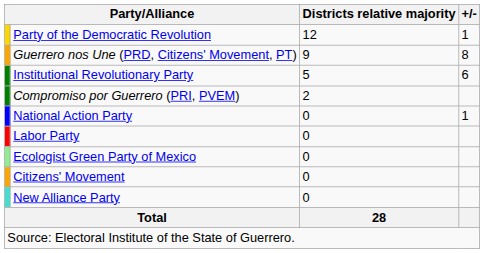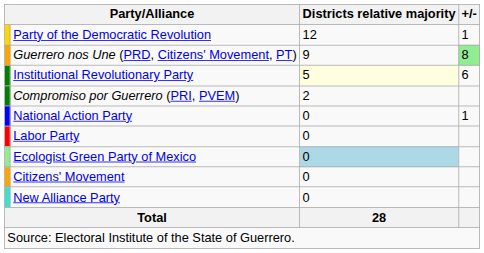(465, 55) no background -> (465, 55) lightgreen background
(306, 75) no background -> (306, 75) lightyellow background
(306, 156) no background -> (306, 156) lightblue background
